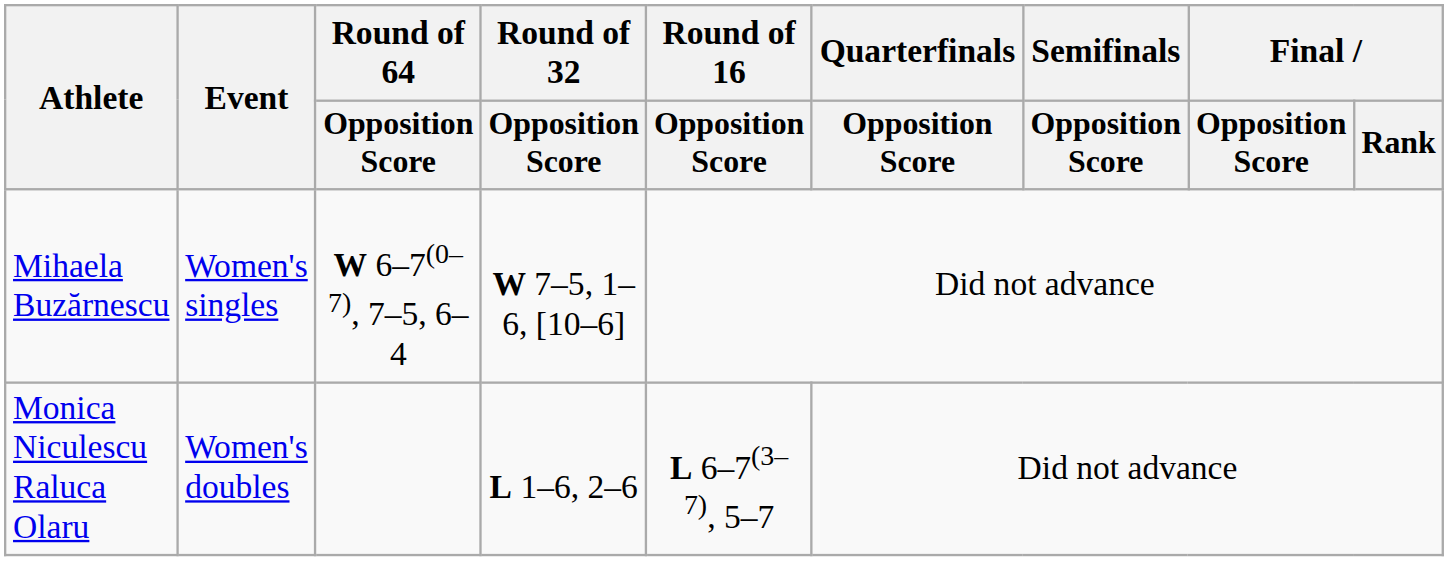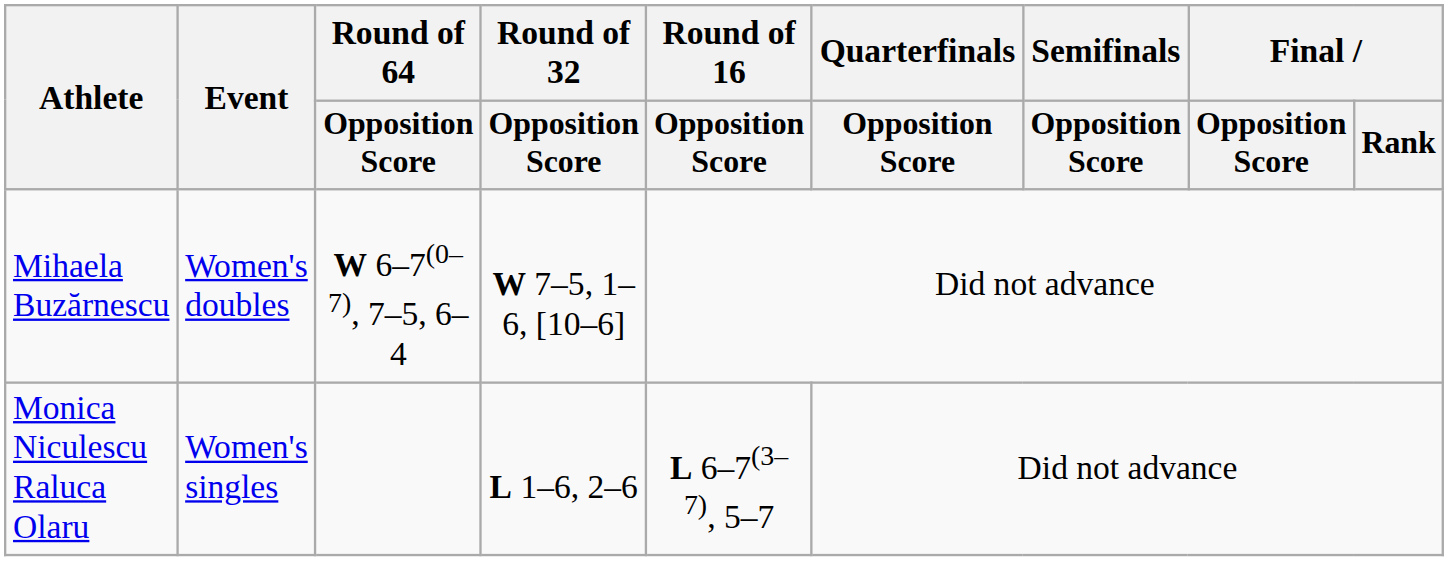(246, 285) Women's singles -> (246, 285) Women's doubles
(246, 468) Women's doubles -> (246, 468) Women's singles
